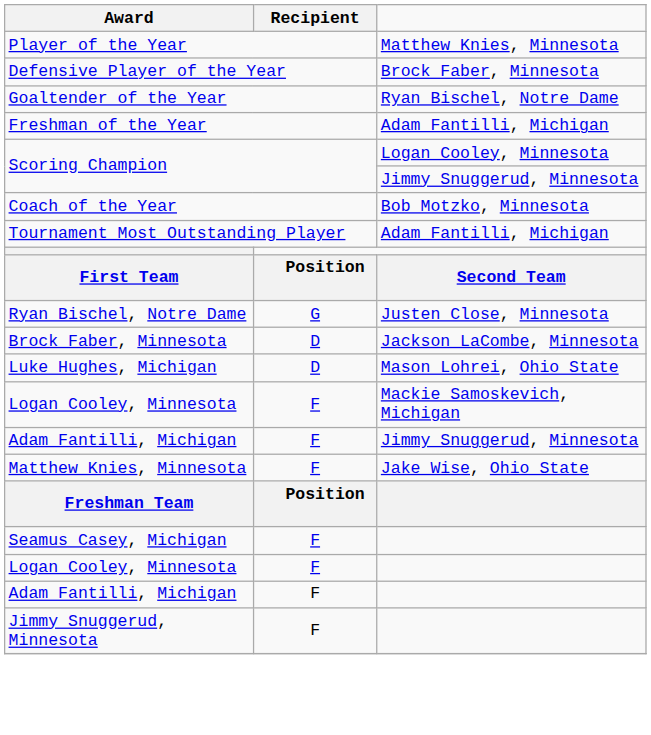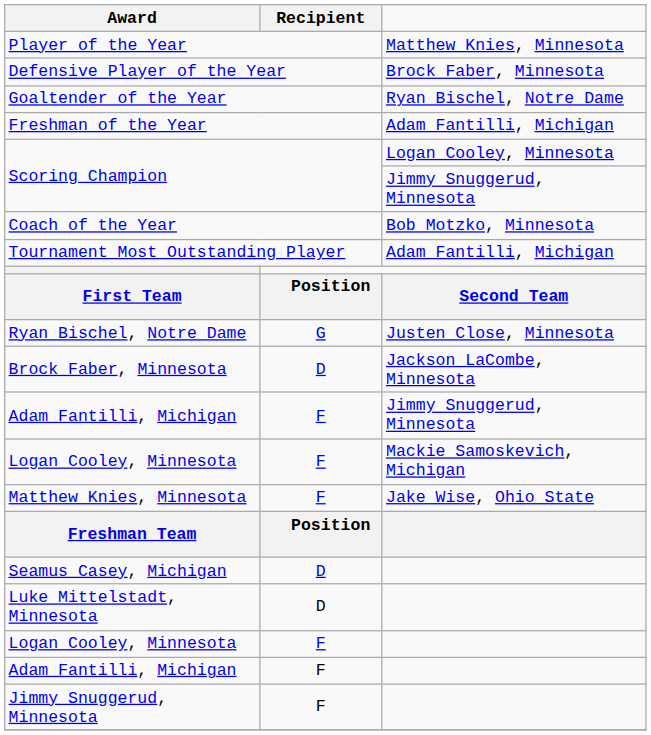- row: (113, 368)
rows swapped: (123, 404) <-> (123, 441)
(315, 541) F -> (321, 571) D
+ row: (93, 607)
